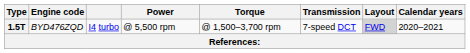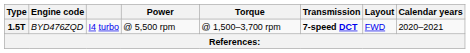(329, 26) normal -> (330, 26) bold
(375, 26) lightgrey background -> (375, 26) no background
